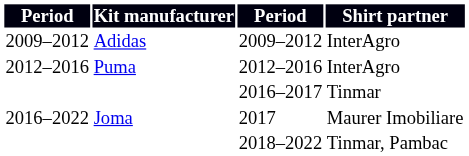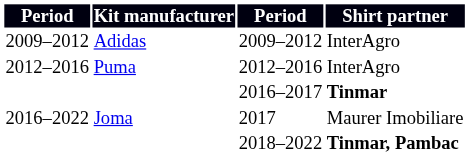(354, 92) normal -> (357, 92) bold
(387, 143) normal -> (393, 143) bold
